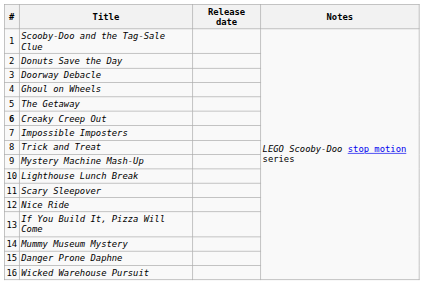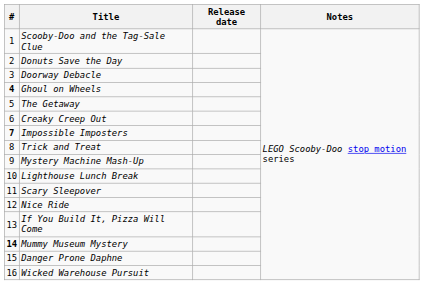(12, 90) normal -> (12, 90) bold
(12, 118) bold -> (12, 118) normal
(12, 133) normal -> (12, 133) bold
(12, 244) normal -> (12, 244) bold
